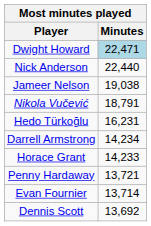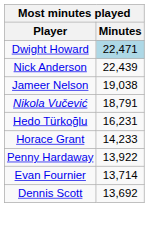(122, 67) 22,440 -> (120, 67) 22,439
- row: (51, 139)
(122, 175) 13,721 -> (120, 157) 13,922
